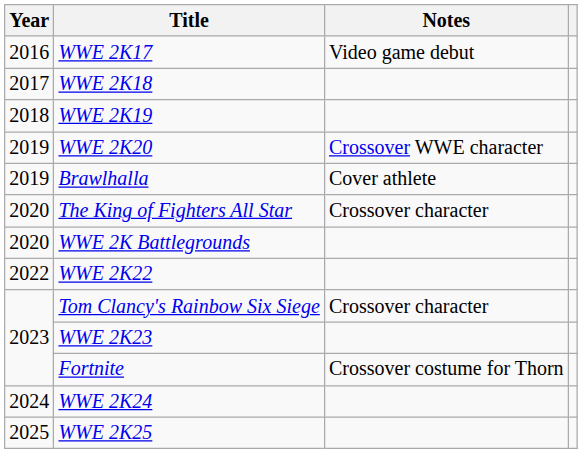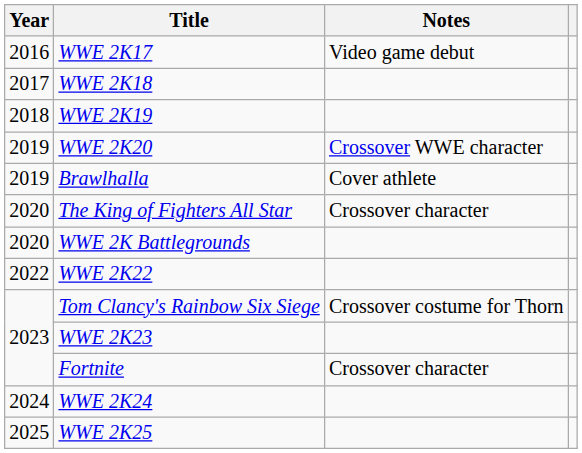(409, 305) Crossover character -> (446, 305) Crossover costume for Thorn
(446, 369) Crossover costume for Thorn -> (409, 369) Crossover character
